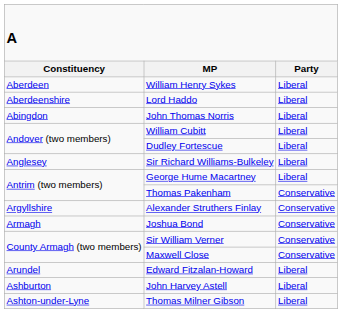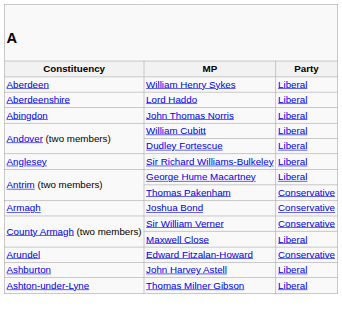- row: (204, 208)
(307, 254) Conservative -> (293, 239) Liberal
(293, 270) Liberal -> (307, 254) Conservative
